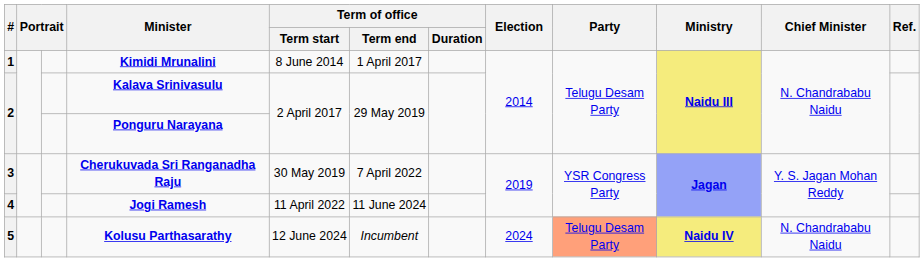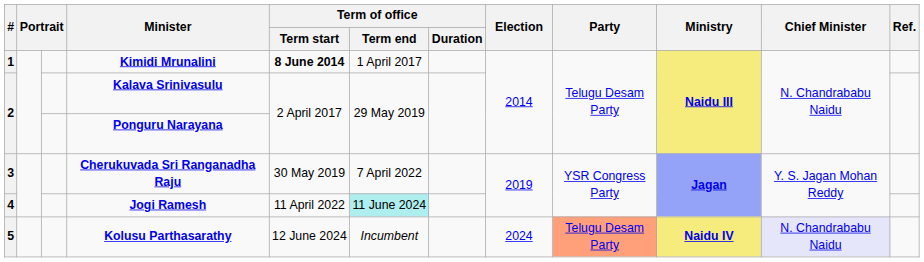(309, 61) normal -> (309, 61) bold
(389, 205) no background -> (389, 205) paleturquoise background
(826, 236) no background -> (826, 236) lavender background
